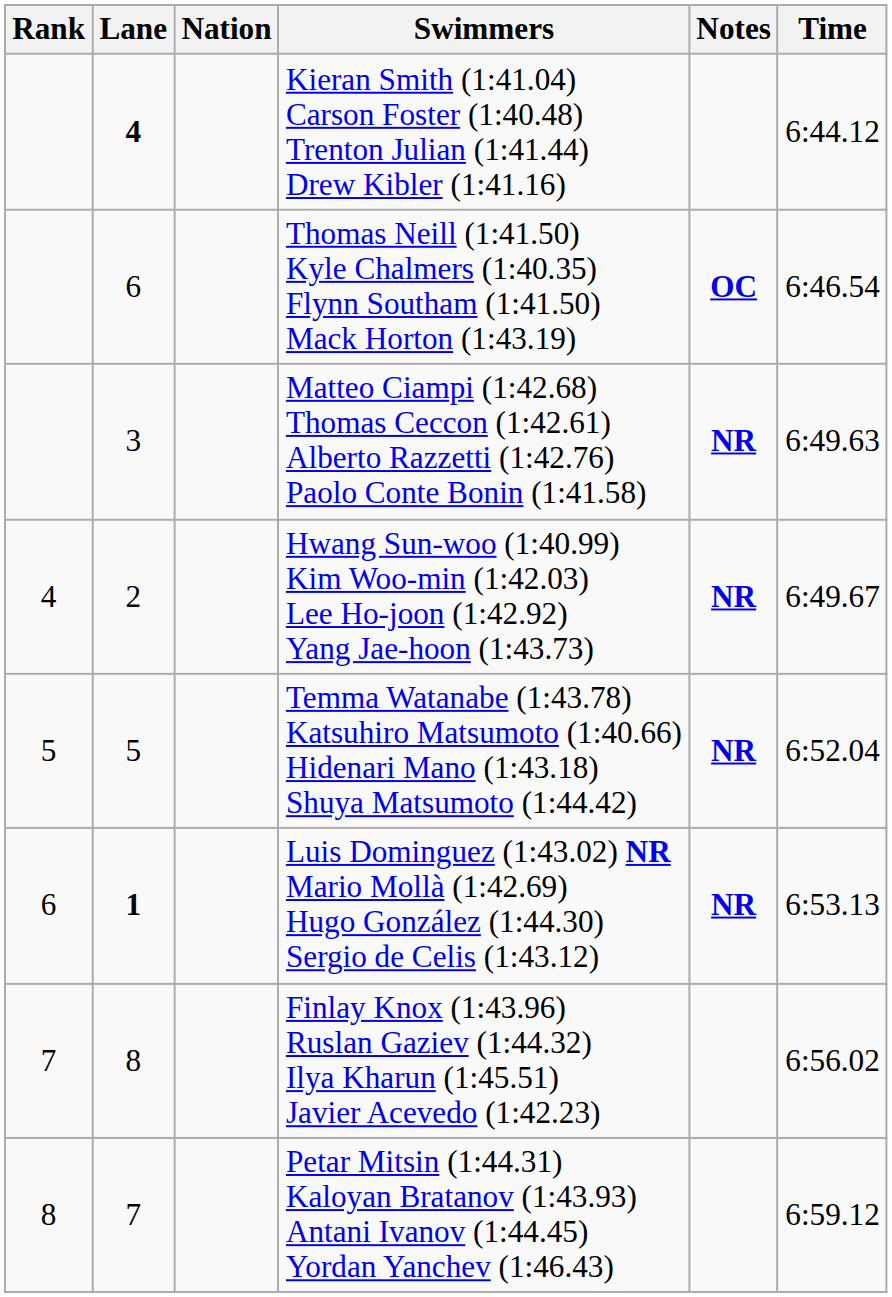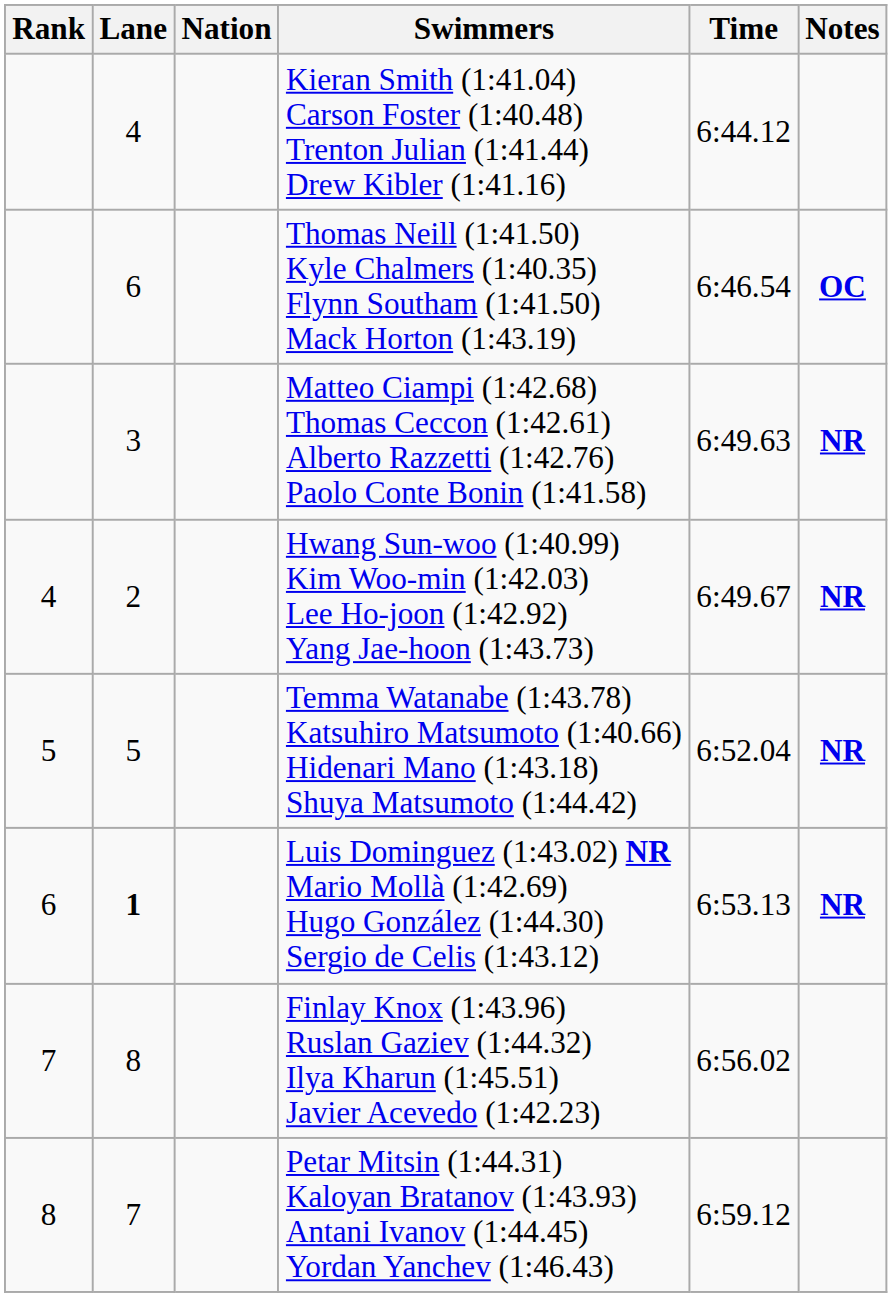columns swapped: (833, 29) <-> (734, 29)
(133, 131) bold -> (133, 131) normal
